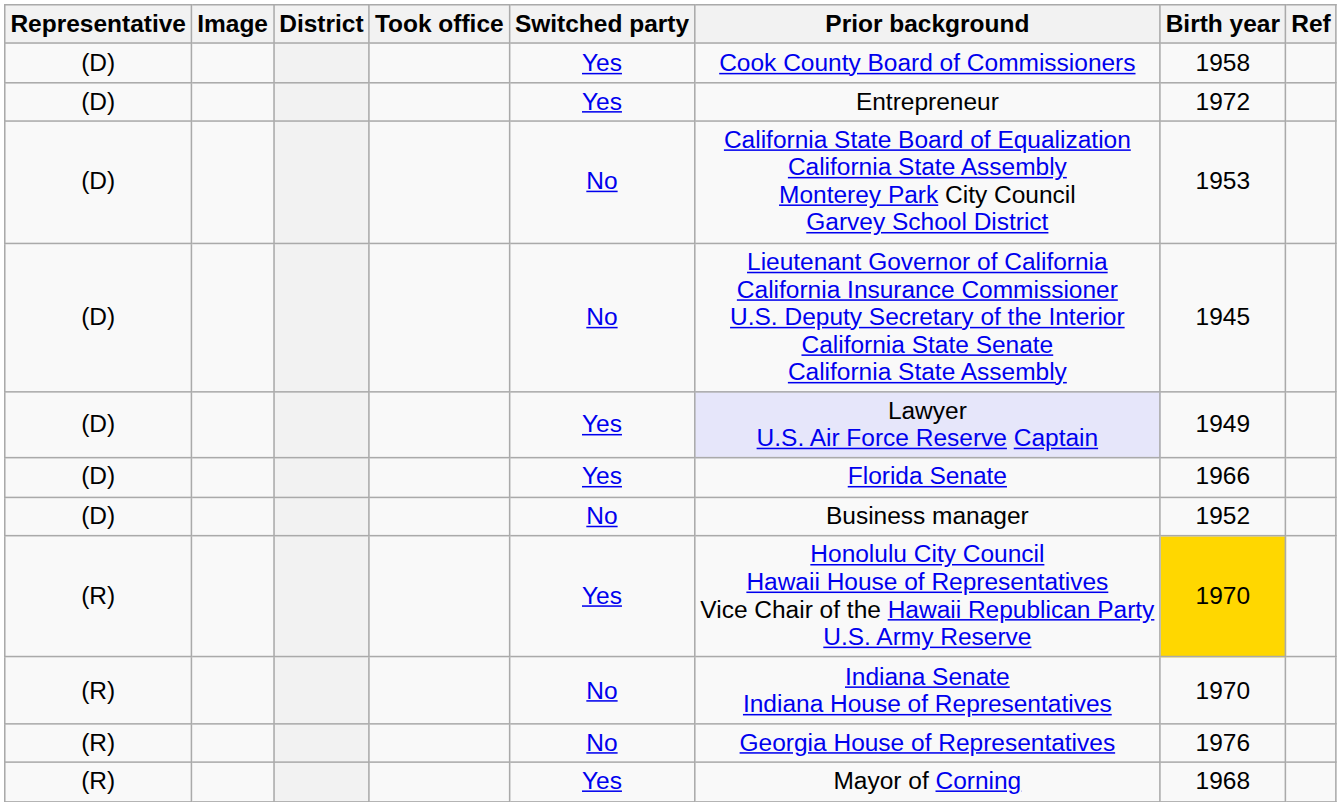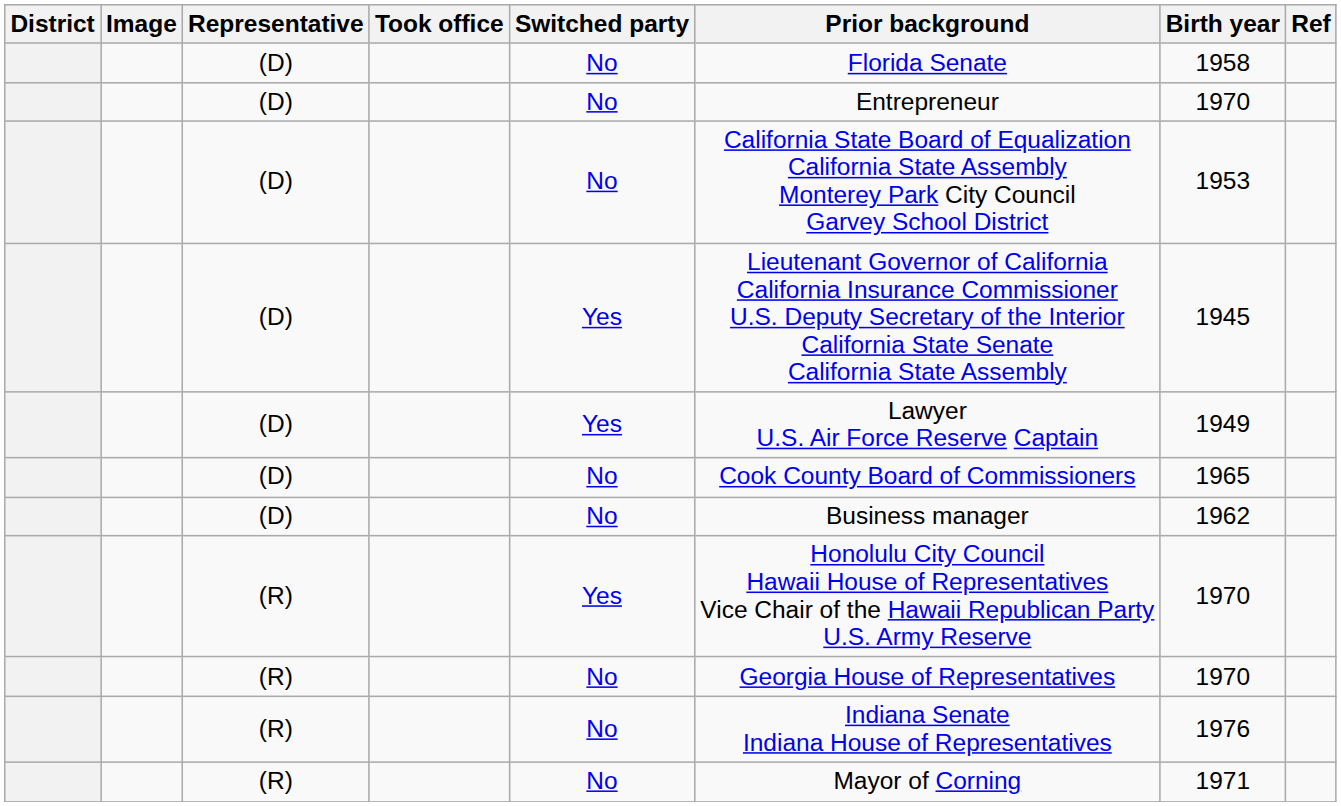columns swapped: (321, 23) <-> (98, 23)
(602, 62) Yes -> (602, 62) No
(927, 62) Cook County Board of Commissioners -> (927, 62) Florida Senate
(602, 101) Yes -> (602, 101) No
(1223, 101) 1972 -> (1223, 101) 1970
(602, 316) No -> (602, 316) Yes
(927, 424) lavender background -> (927, 424) no background
(602, 477) Yes -> (602, 477) No
(927, 477) Florida Senate -> (927, 477) Cook County Board of Commissioners
(1223, 477) 1966 -> (1223, 477) 1965
(1223, 515) 1952 -> (1223, 515) 1962
(1223, 596) gold background -> (1223, 596) no background
(927, 690) Indiana Senate Indiana House of Representatives -> (927, 676) Georgia House of Representatives
(927, 742) Georgia House of Representatives -> (927, 728) Indiana Senate Indiana House of Representatives
(602, 781) Yes -> (602, 781) No
(1223, 781) 1968 -> (1223, 781) 1971
